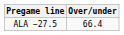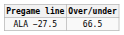(93, 24) 66.4 -> (93, 24) 66.5
